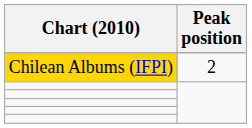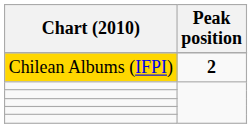(212, 67) normal -> (212, 67) bold
